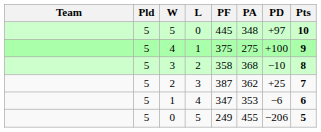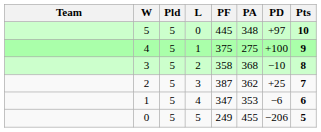columns swapped: (147, 13) <-> (172, 13)
